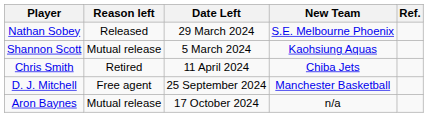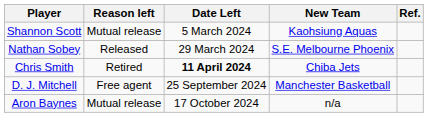rows swapped: (44, 49) <-> (44, 31)
(216, 67) normal -> (216, 67) bold
